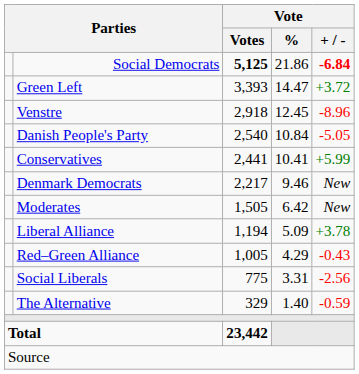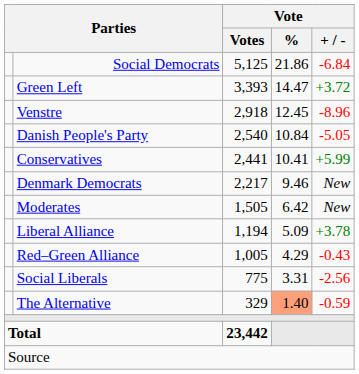(251, 64) bold -> (251, 64) normal
(335, 64) bold -> (335, 64) normal
(295, 302) no background -> (295, 302) lightsalmon background
